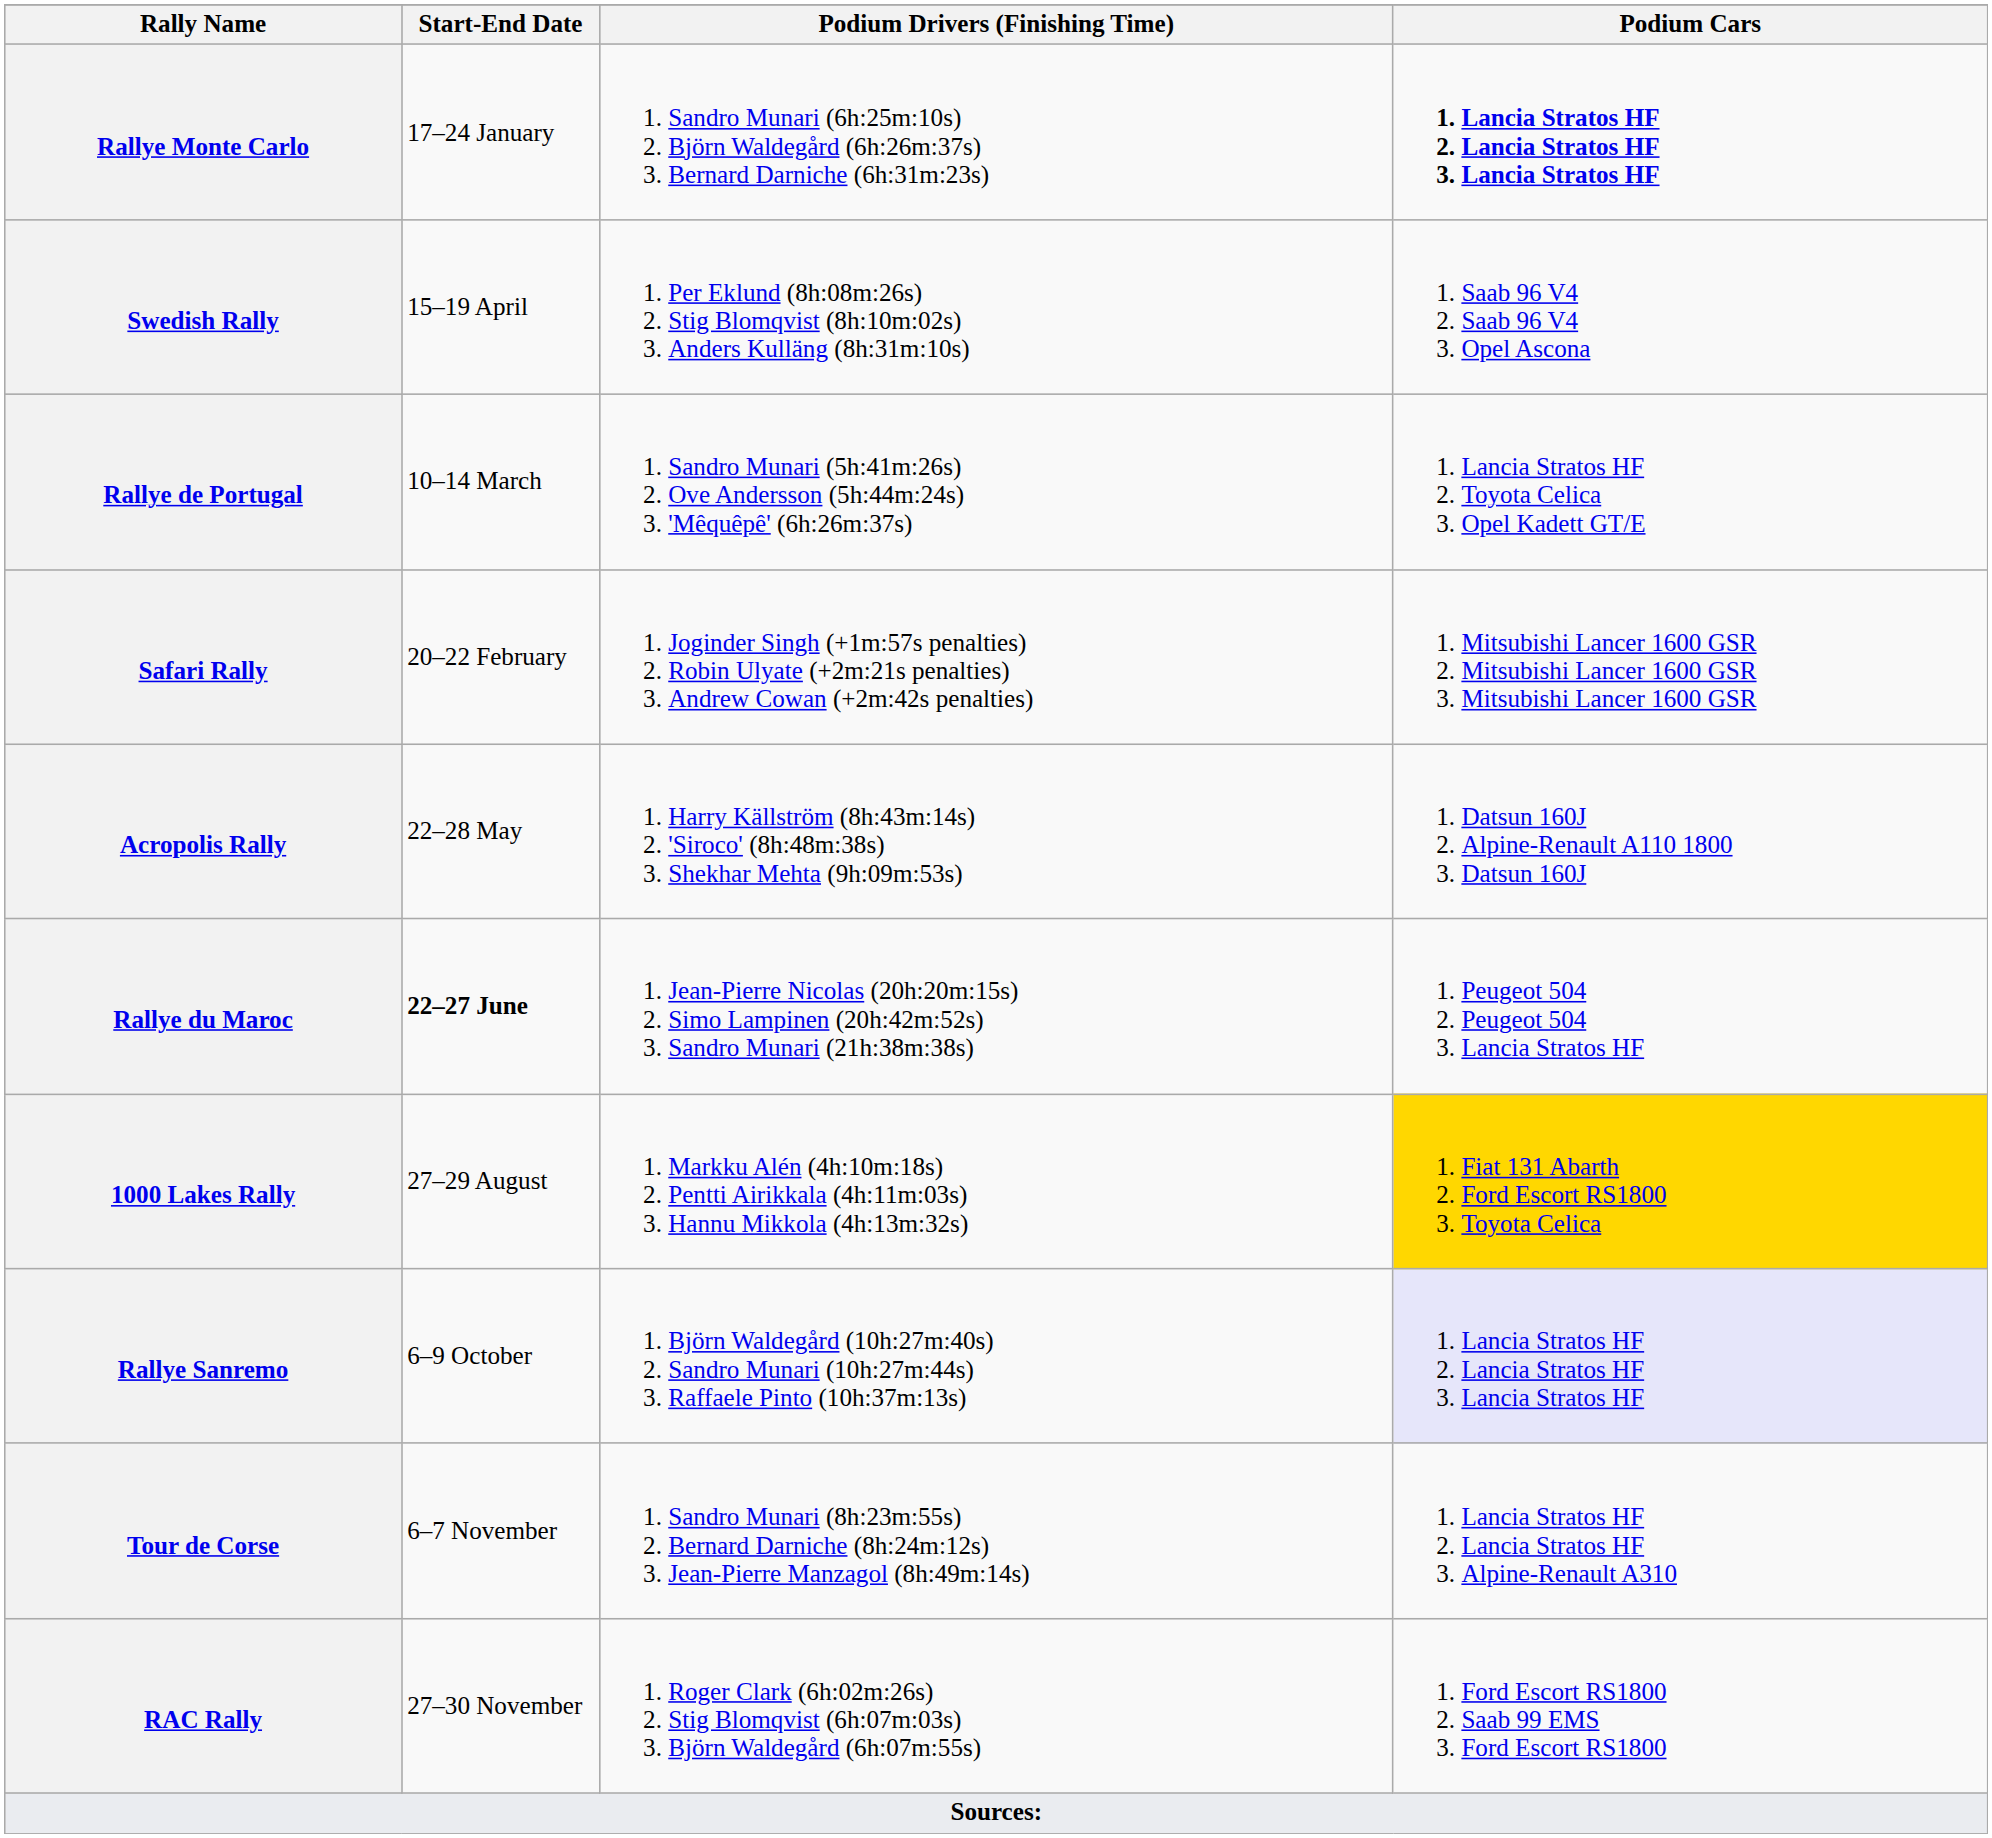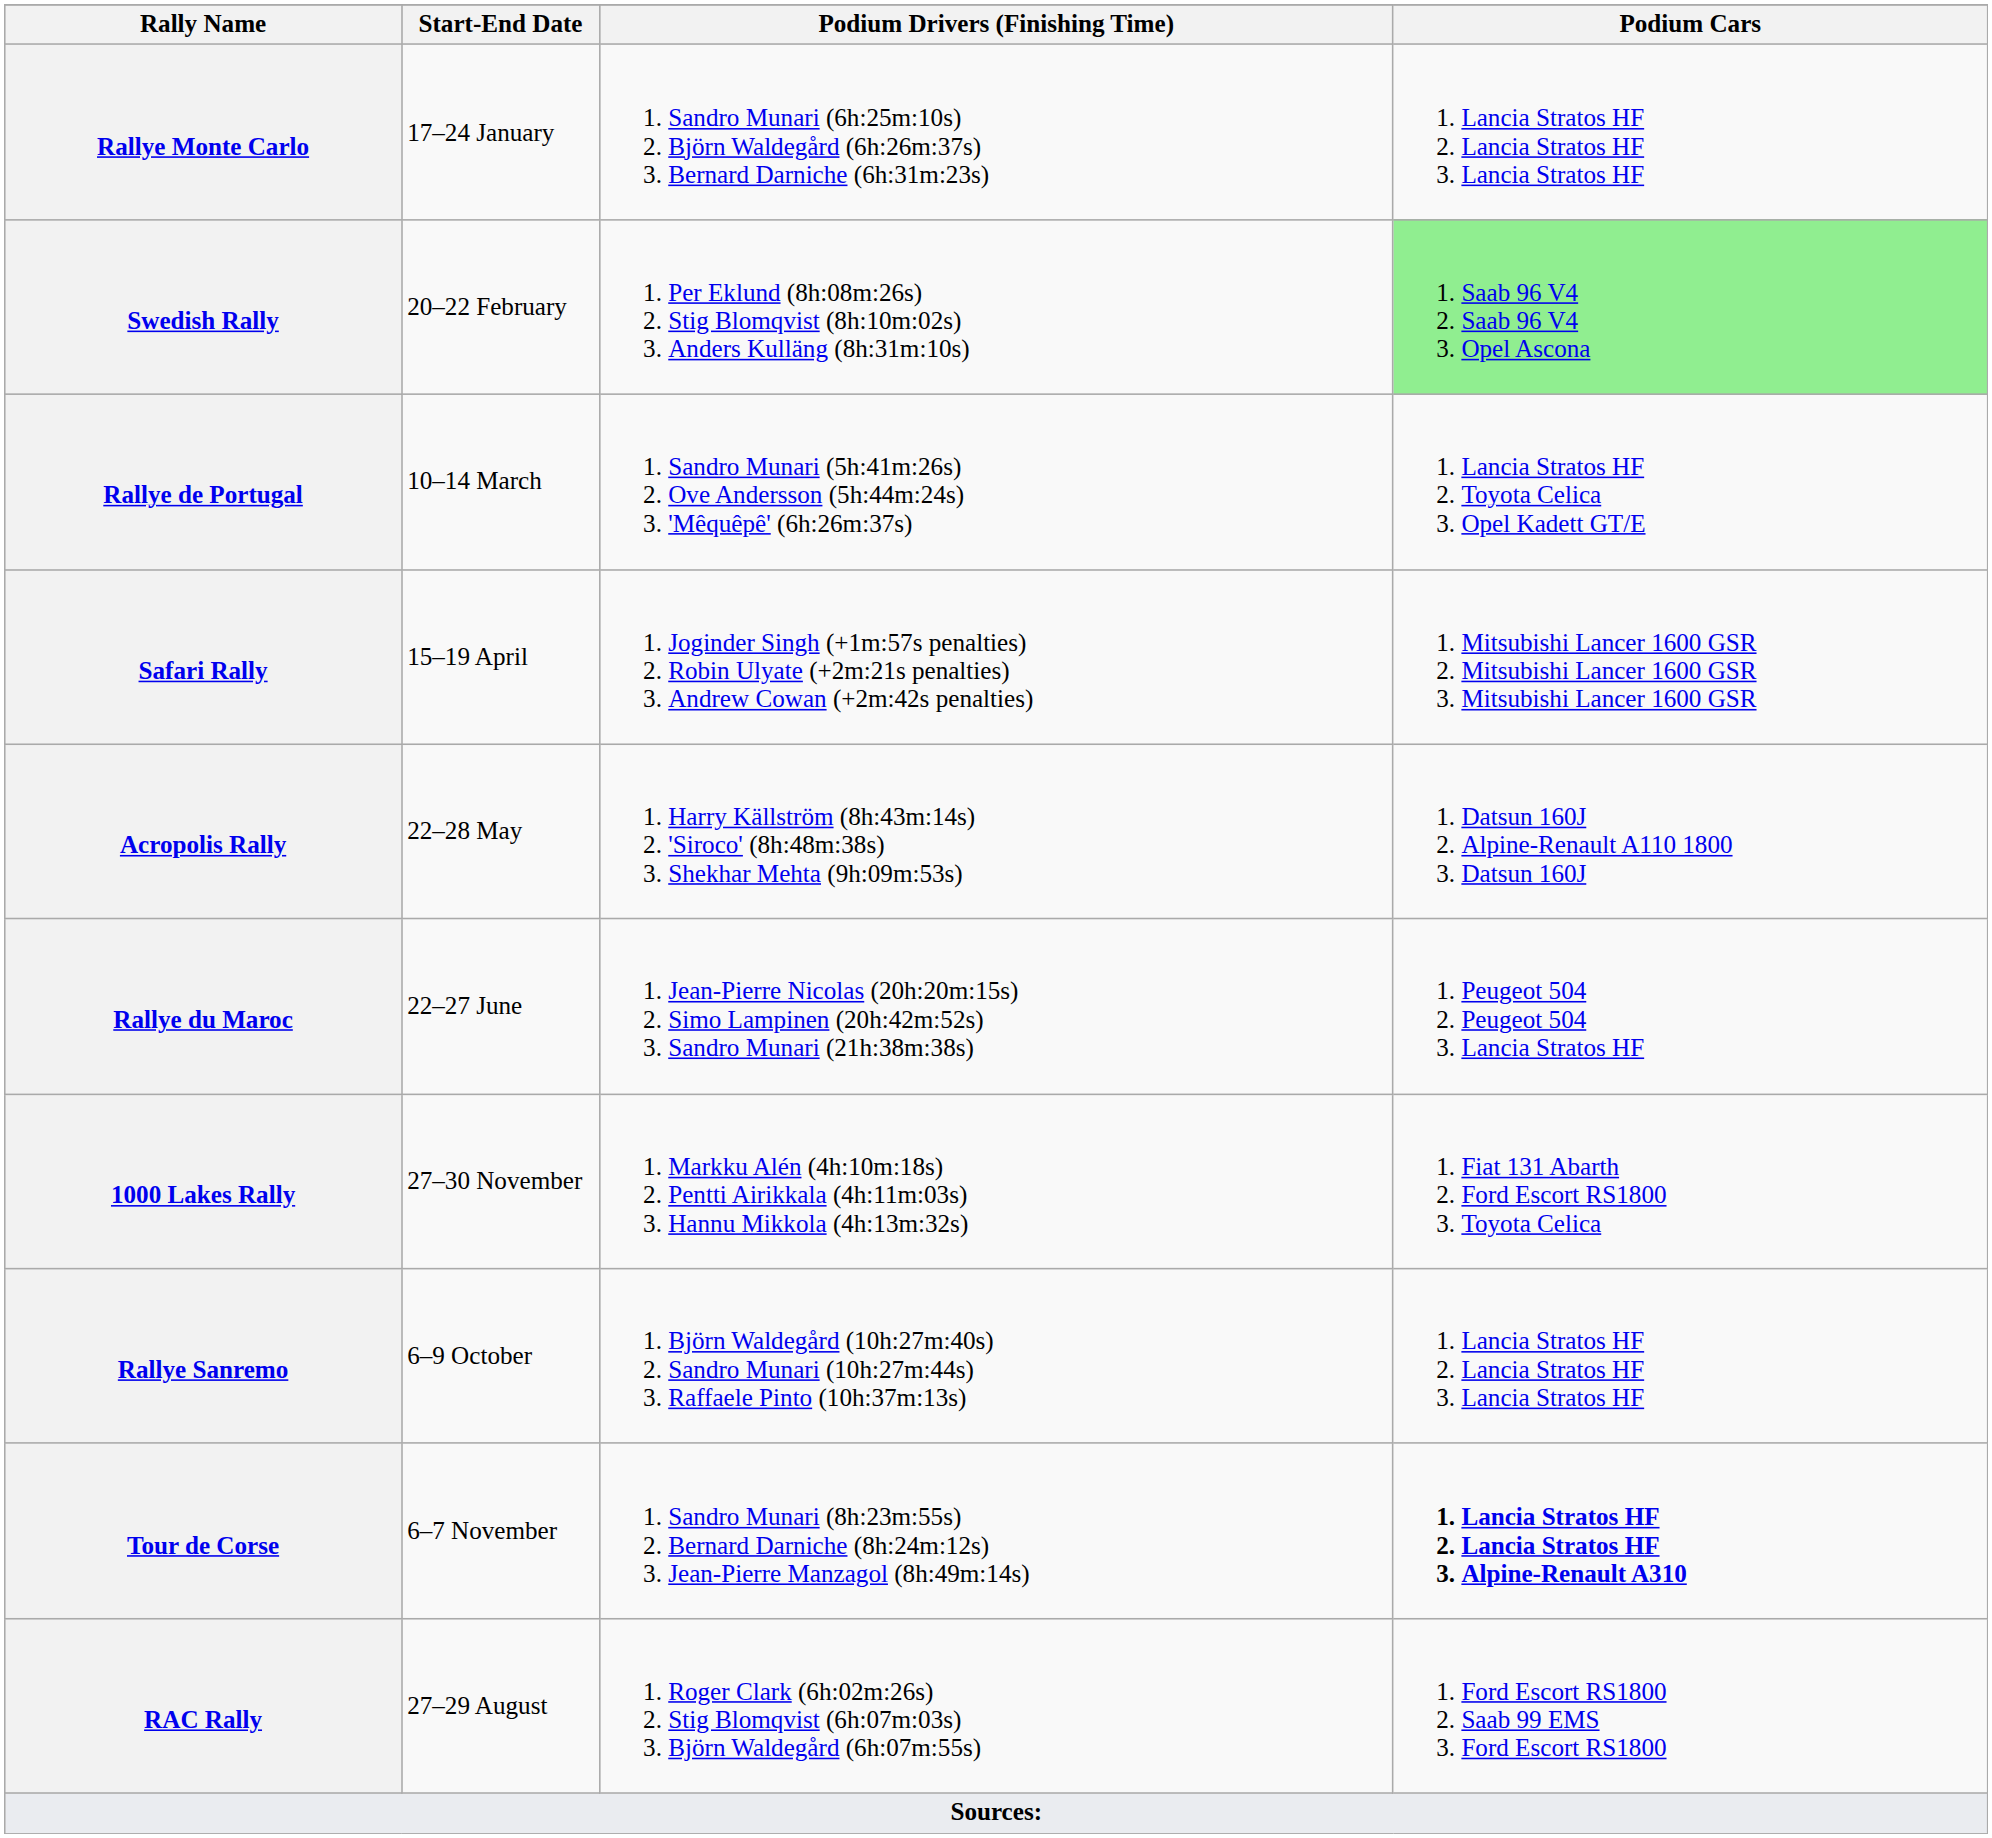(1690, 146) bold -> (1690, 146) normal
(468, 306) 15–19 April -> (487, 306) 20–22 February
(1690, 321) no background -> (1690, 321) lightgreen background
(487, 656) 20–22 February -> (468, 656) 15–19 April
(468, 1006) bold -> (465, 1006) normal
(477, 1180) 27–29 August -> (495, 1180) 27–30 November
(1690, 1195) gold background -> (1690, 1195) no background
(1690, 1370) lavender background -> (1690, 1370) no background
(1690, 1545) normal -> (1690, 1545) bold
(495, 1705) 27–30 November -> (477, 1705) 27–29 August
